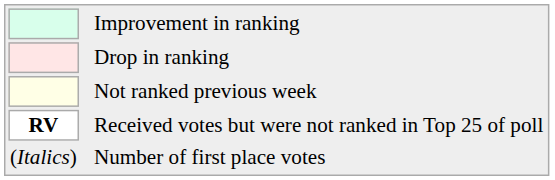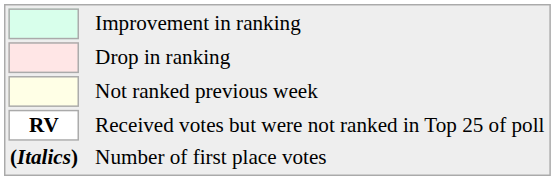(43, 157) normal -> (44, 157) bold
